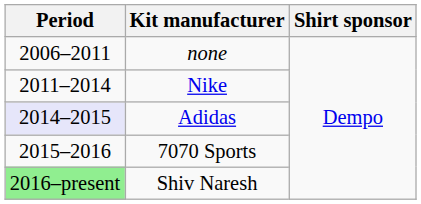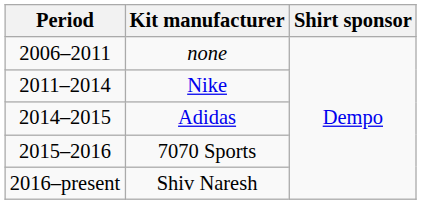(65, 118) lavender background -> (65, 118) no background
(65, 183) lightgreen background -> (65, 183) no background
